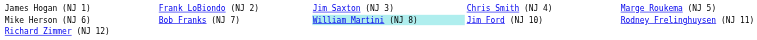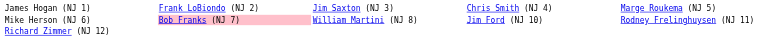(199, 20) no background -> (199, 20) pink background
(365, 20) paleturquoise background -> (365, 20) no background
